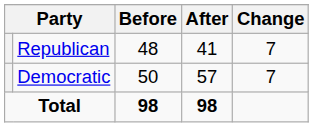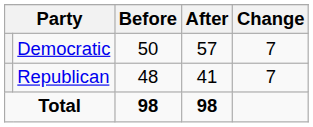rows swapped: (64, 77) <-> (63, 48)
